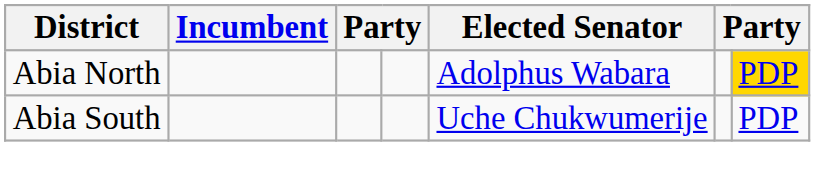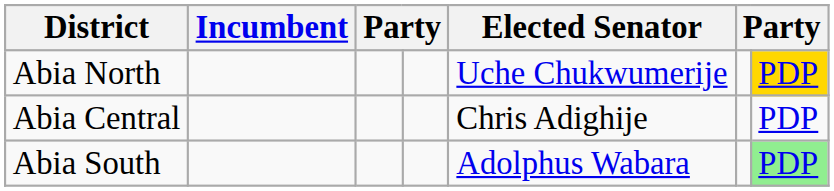(553, 72) Adolphus Wabara -> (592, 72) Uche Chukwumerije
+ row: (97, 117)
(572, 117) Uche Chukwumerije -> (573, 163) Adolphus Wabara
(768, 117) no background -> (788, 163) lightgreen background
